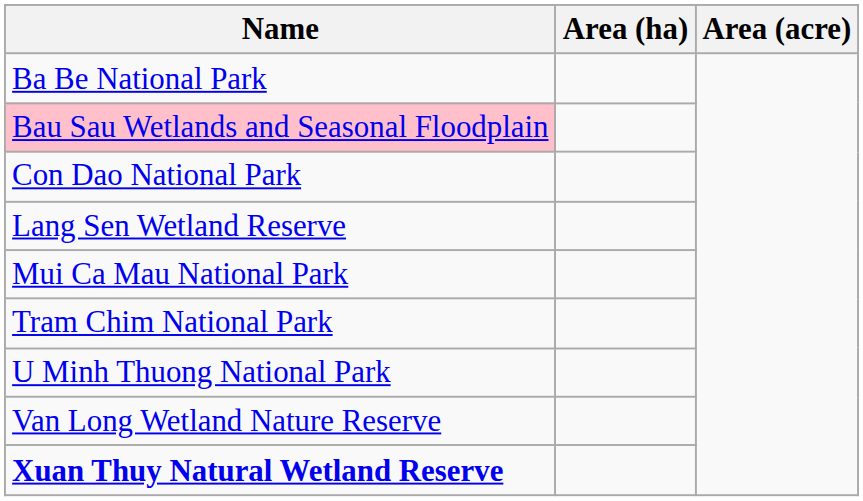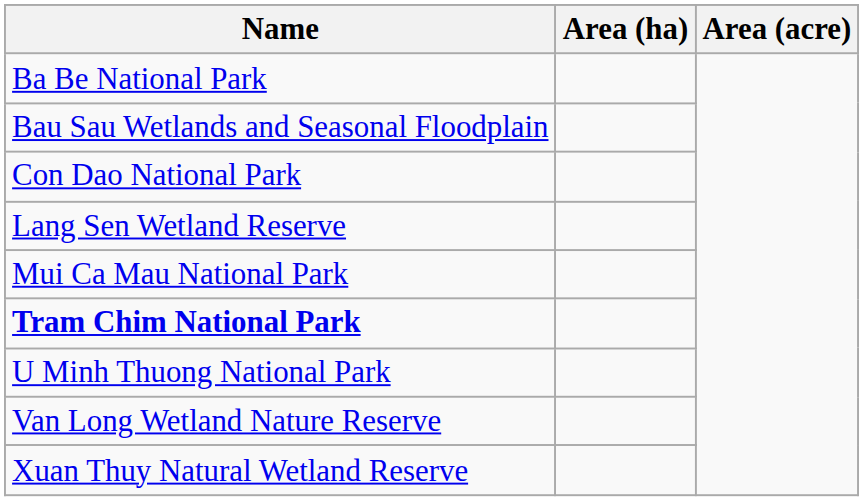(280, 126) pink background -> (280, 126) no background
(172, 322) normal -> (186, 322) bold
(258, 469) bold -> (240, 469) normal
